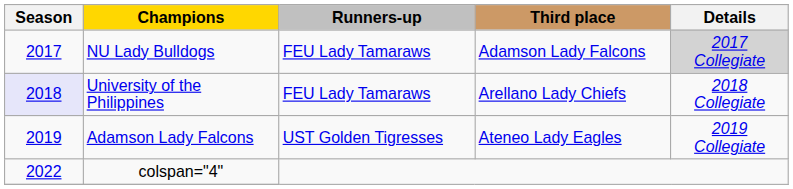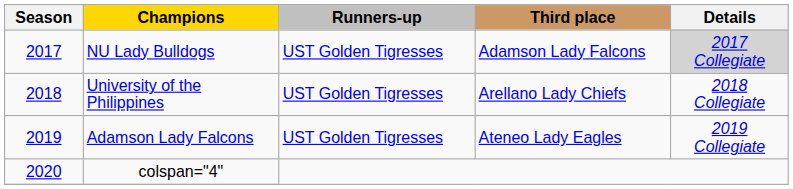(357, 52) FEU Lady Tamaraws -> (363, 52) UST Golden Tigresses
(44, 95) lavender background -> (44, 95) no background
(357, 95) FEU Lady Tamaraws -> (363, 95) UST Golden Tigresses
(44, 172) 2022 -> (44, 172) 2020
